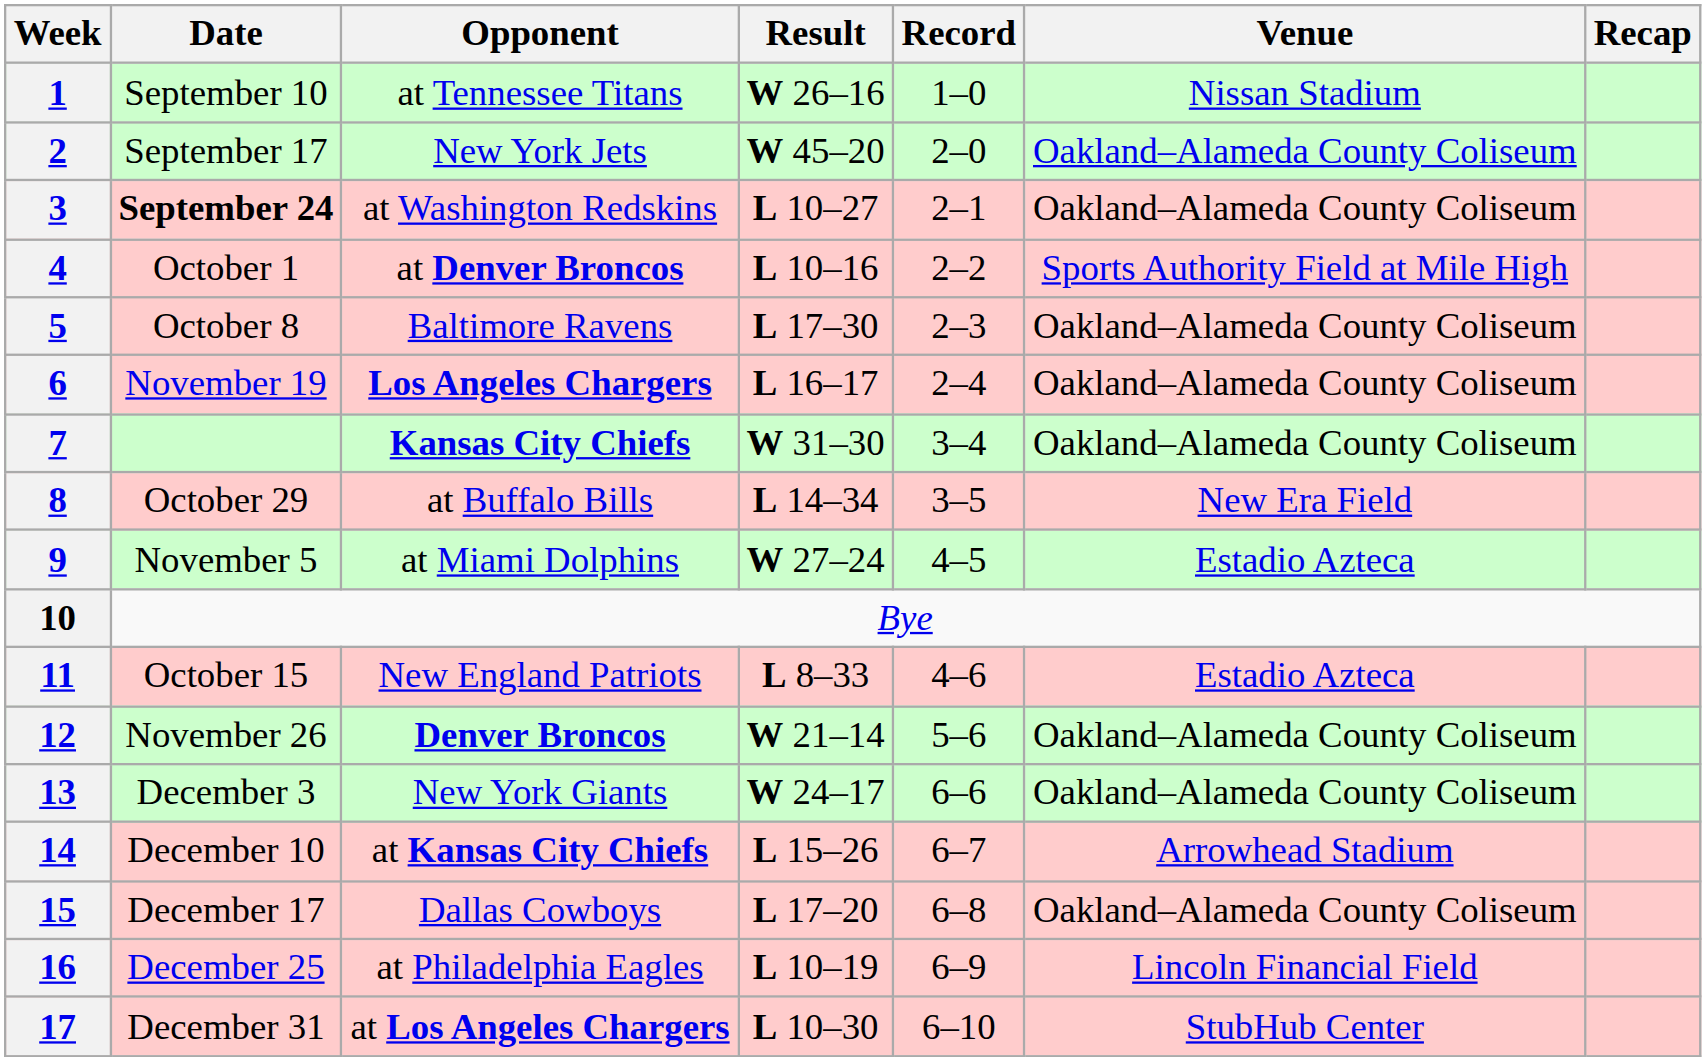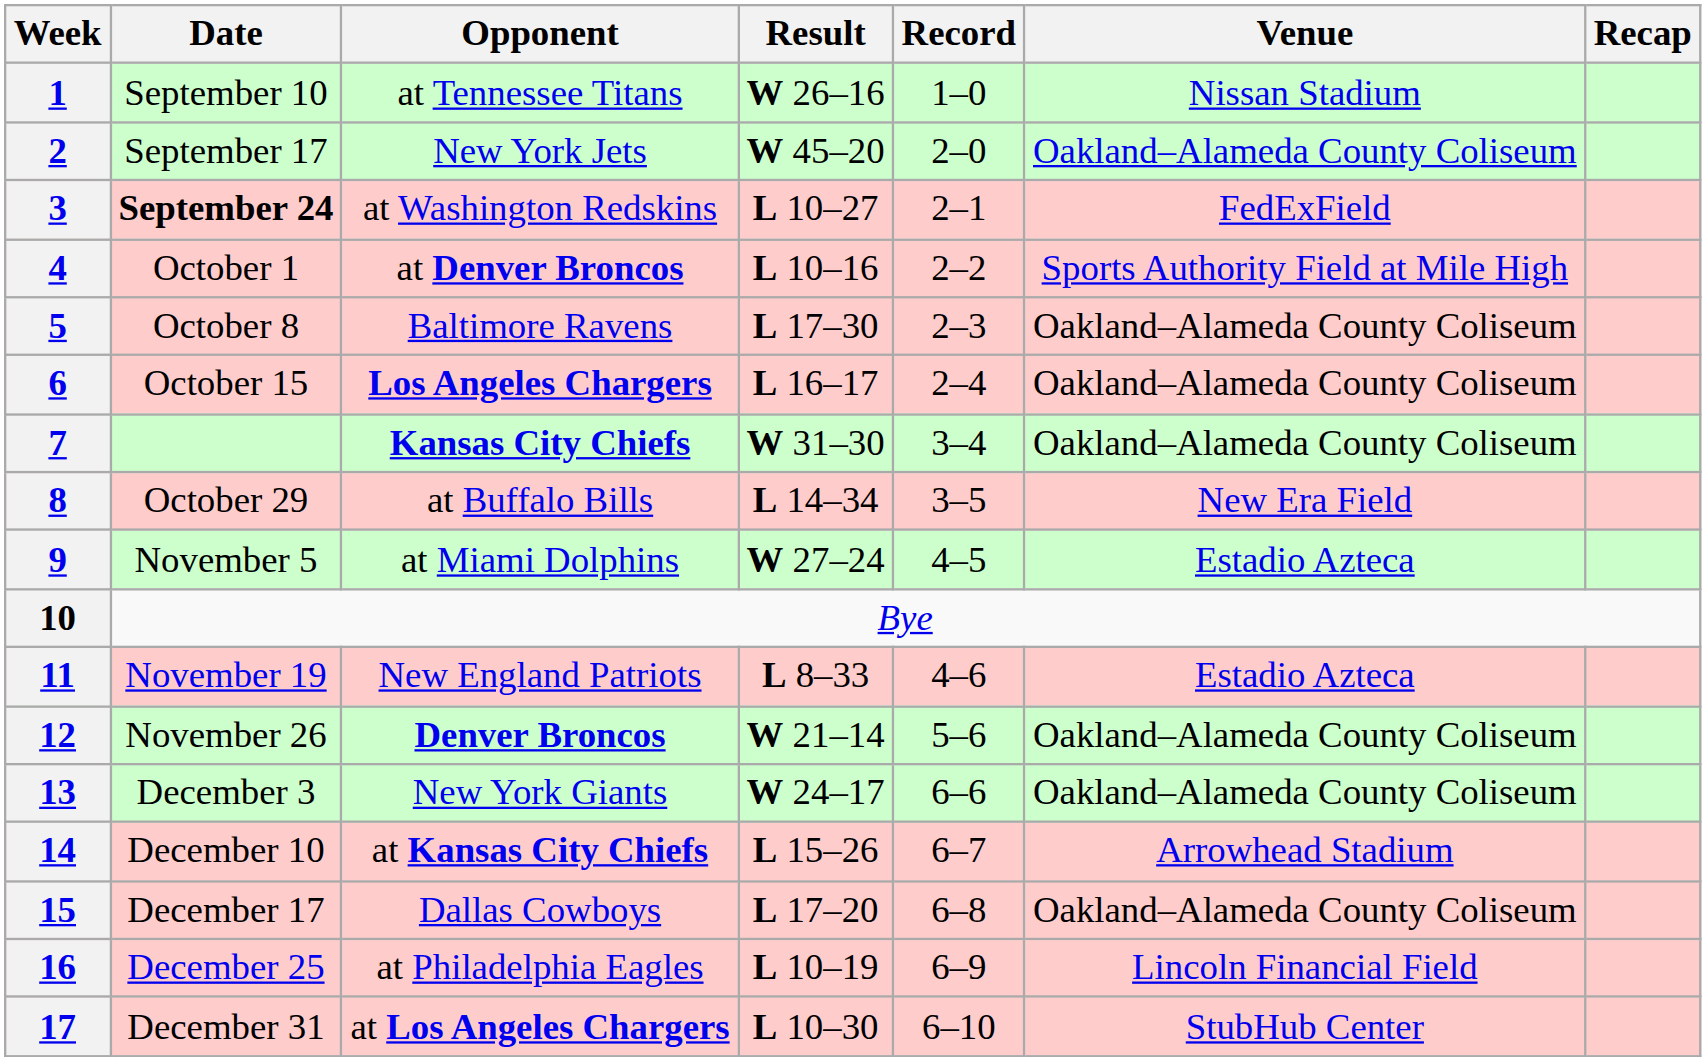(1305, 208) Oakland–Alameda County Coliseum -> (1305, 208) FedExField
(226, 383) November 19 -> (226, 383) October 15
(226, 675) October 15 -> (226, 675) November 19
